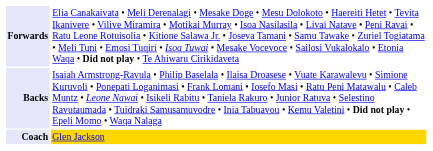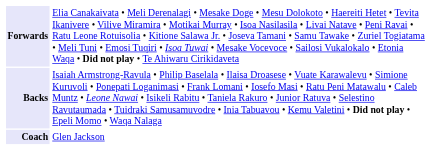(78, 137) gold background -> (78, 137) no background
